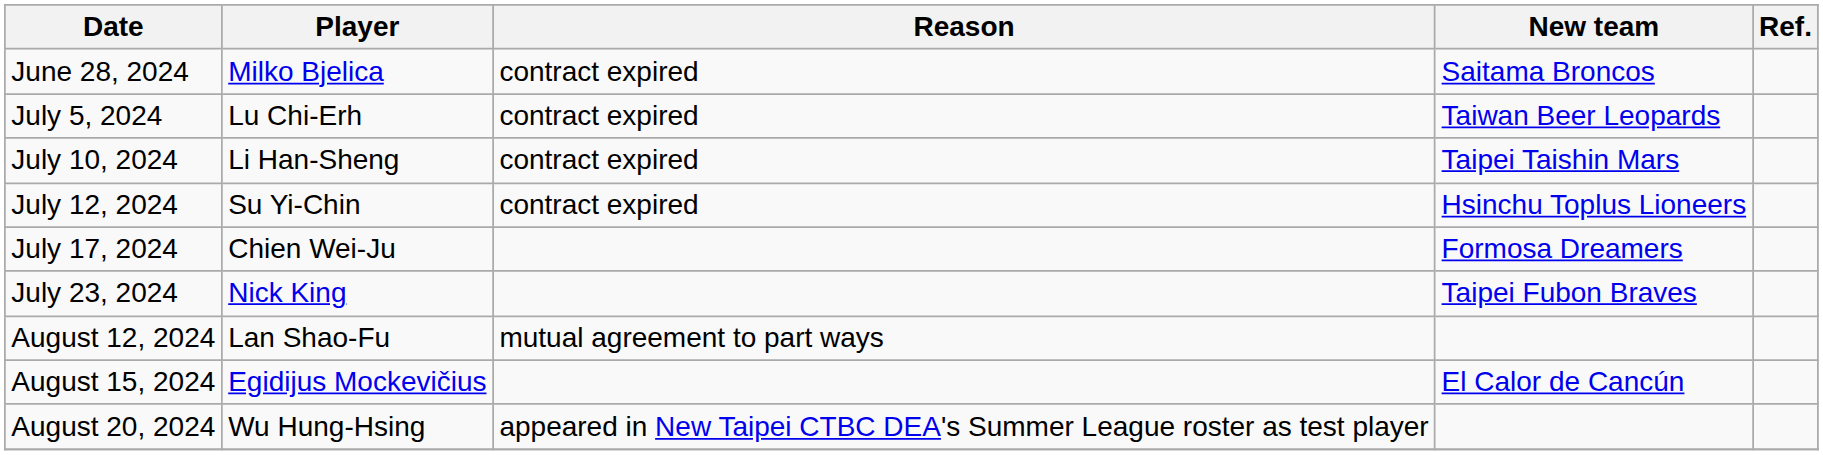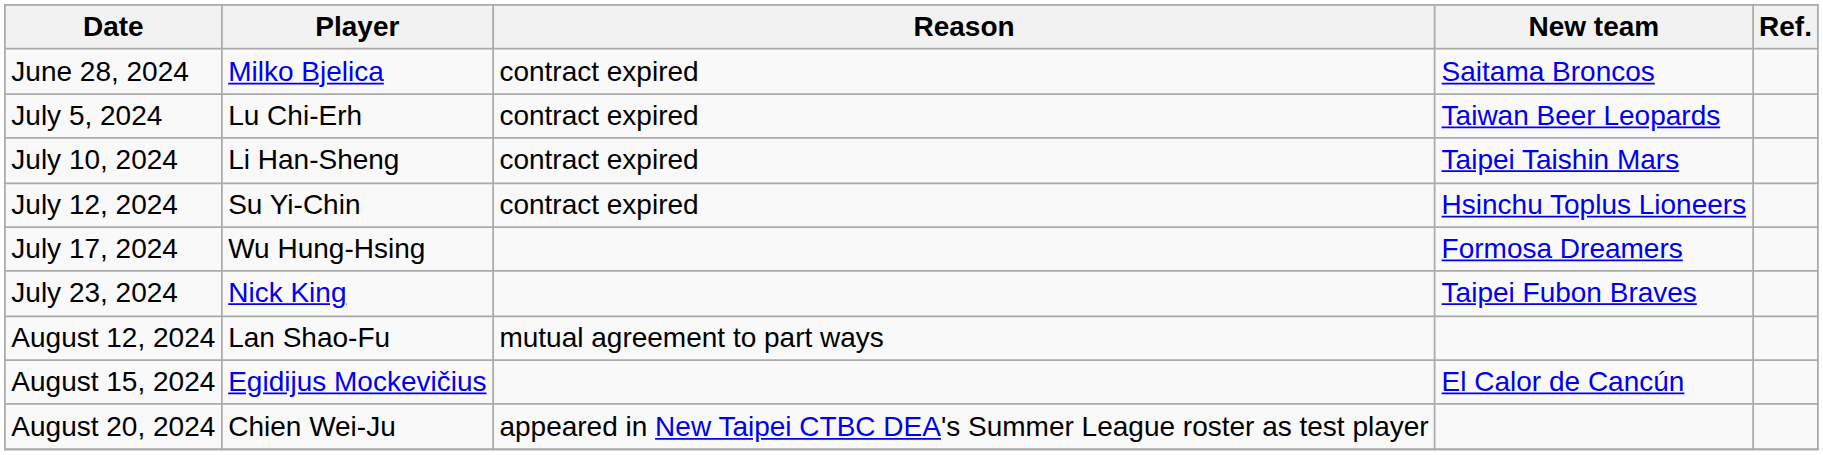(312, 248) Chien Wei-Ju -> (327, 248) Wu Hung-Hsing
(327, 426) Wu Hung-Hsing -> (312, 426) Chien Wei-Ju
